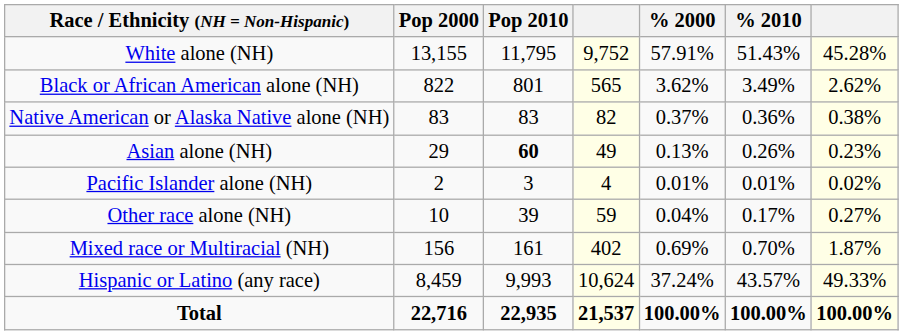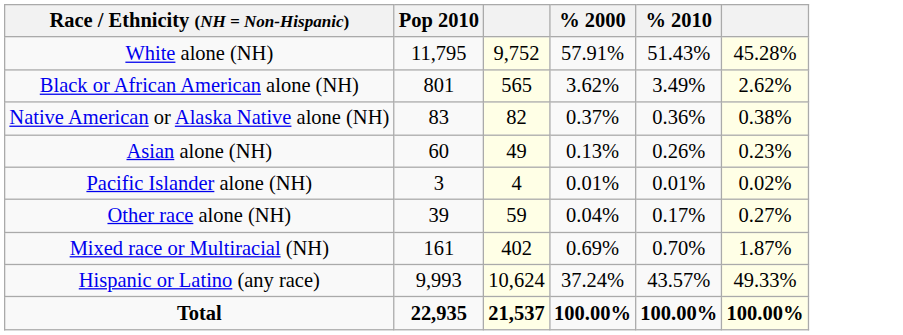- column: (439, 20)
(528, 150) bold -> (439, 150) normal
